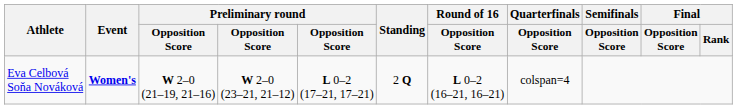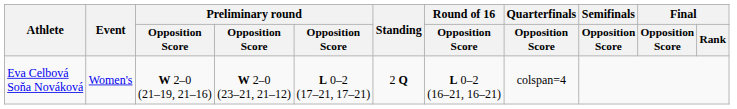(112, 80) bold -> (111, 80) normal
